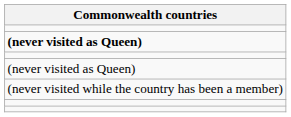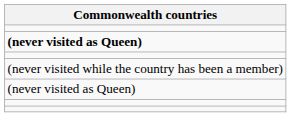(71, 68) (never visited as Queen) -> (145, 68) (never visited while the country has been a member)
(145, 89) (never visited while the country has been a member) -> (71, 89) (never visited as Queen)
